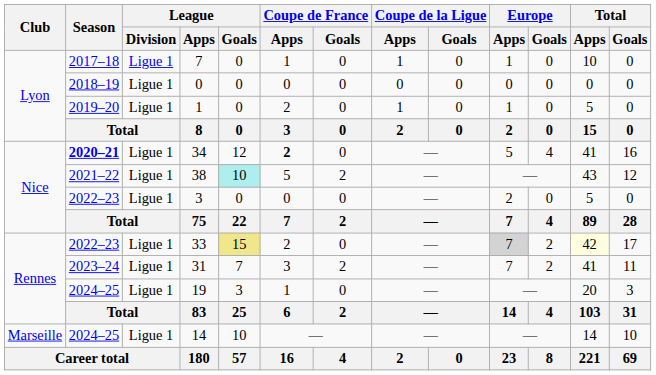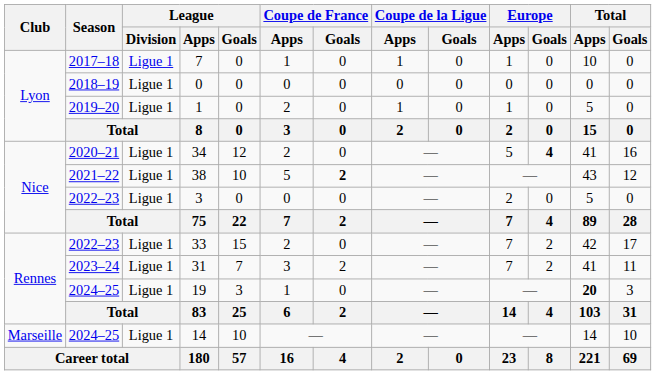(94, 152) bold -> (94, 152) normal
(287, 152) bold -> (287, 152) normal
(549, 152) normal -> (549, 152) bold
(239, 175) paleturquoise background -> (239, 175) no background
(343, 175) normal -> (343, 175) bold
(239, 244) khaki background -> (239, 244) no background
(509, 244) lightgrey background -> (509, 244) no background
(590, 244) lightyellow background -> (590, 244) no background
(590, 289) normal -> (590, 289) bold
